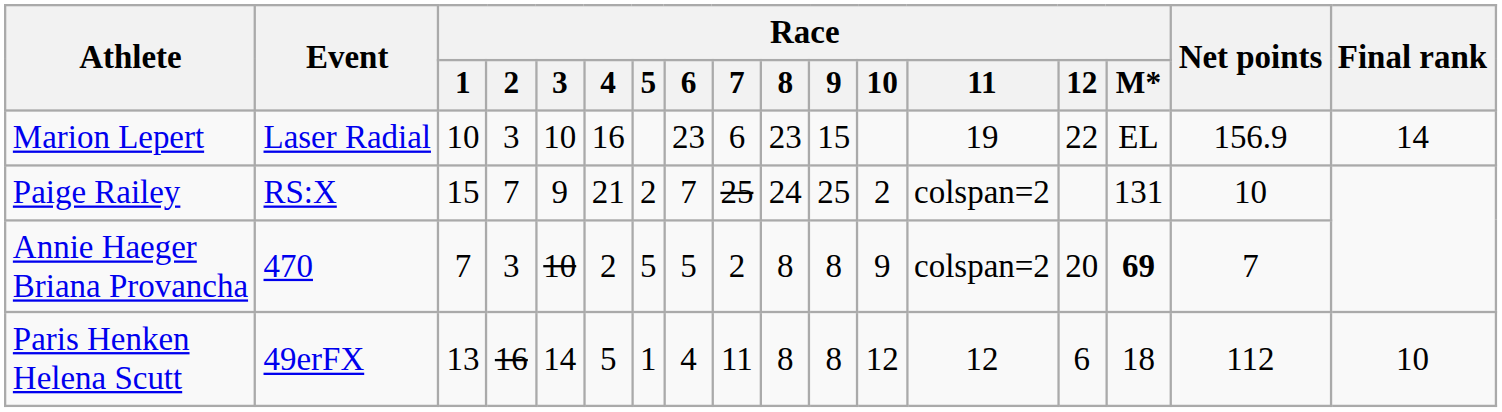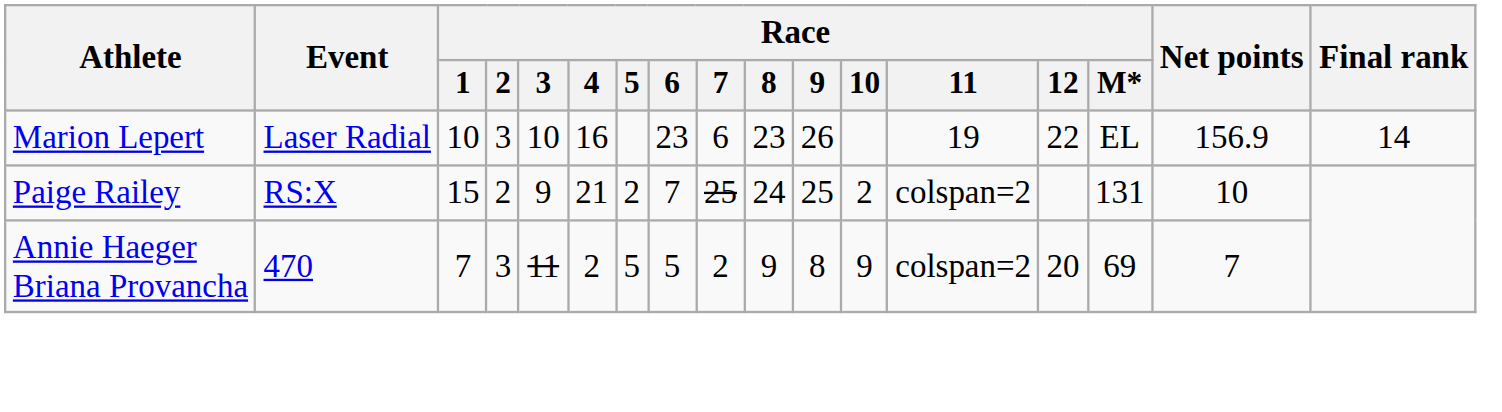(834, 137) 15 -> (817, 137) 26
(511, 192) 7 -> (503, 192) 2
(560, 266) 10 -> (543, 266) 11
(785, 266) 8 -> (769, 266) 9
(1138, 266) bold -> (1120, 266) normal
- row: (101, 359)
